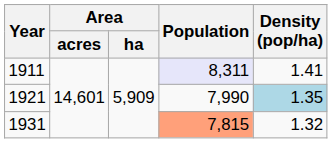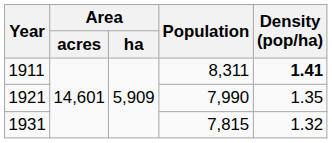(229, 71) lavender background -> (229, 71) no background
(307, 71) normal -> (307, 71) bold
(307, 97) lightblue background -> (307, 97) no background
(228, 124) lightsalmon background -> (228, 124) no background
